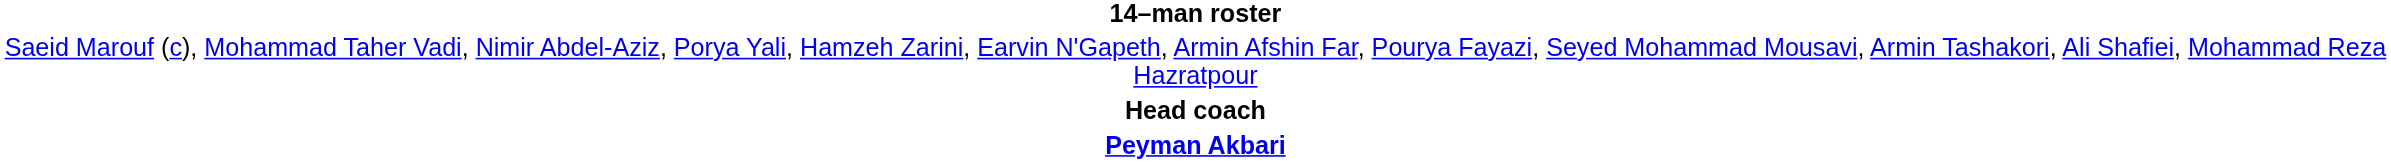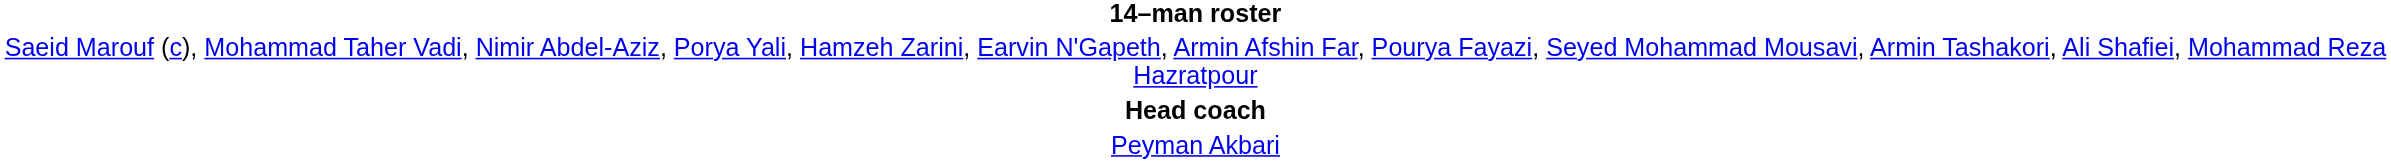(1195, 145) bold -> (1195, 145) normal
